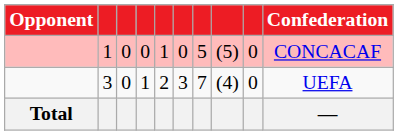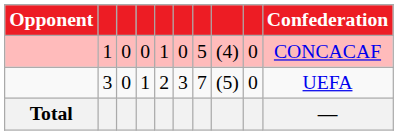(227, 51) (5) -> (227, 51) (4)
(227, 82) (4) -> (227, 82) (5)
